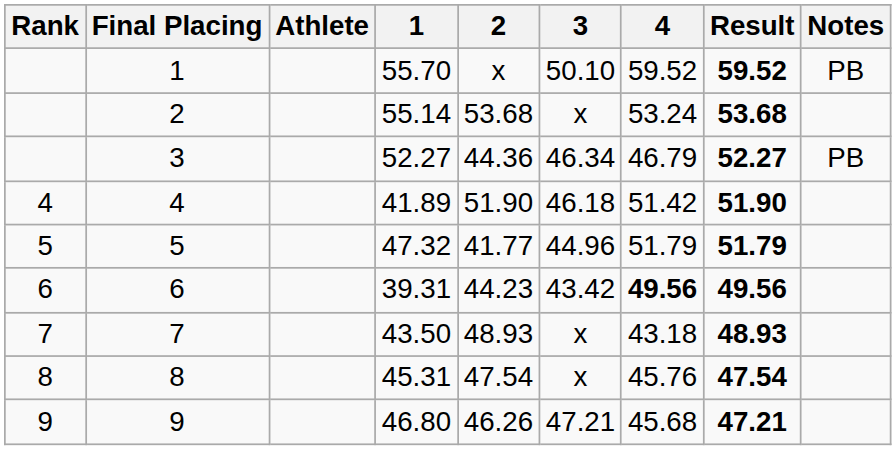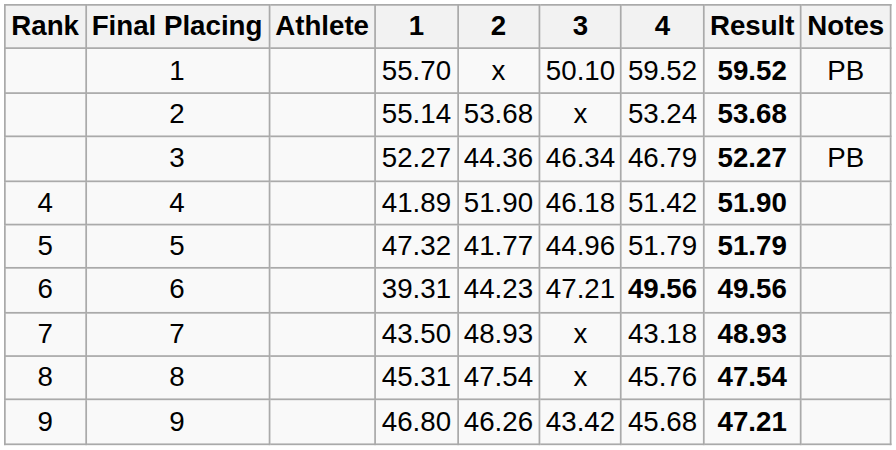(580, 289) 43.42 -> (580, 289) 47.21
(580, 421) 47.21 -> (580, 421) 43.42
